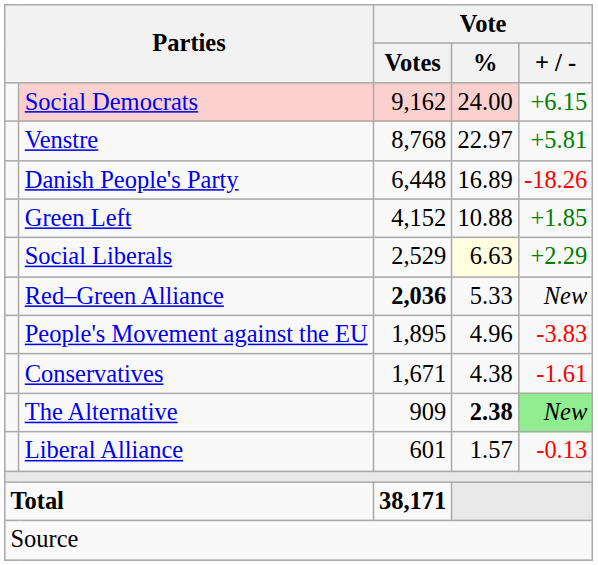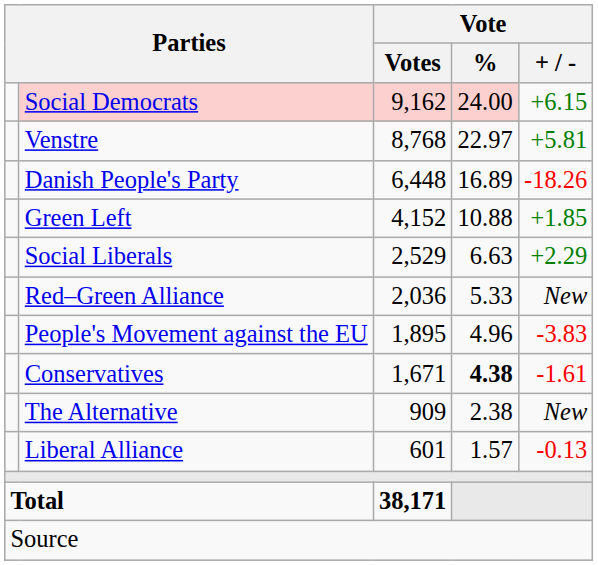(491, 256) lightyellow background -> (491, 256) no background
(419, 295) bold -> (419, 295) normal
(491, 373) normal -> (491, 373) bold
(491, 412) bold -> (491, 412) normal
(565, 412) lightgreen background -> (565, 412) no background
